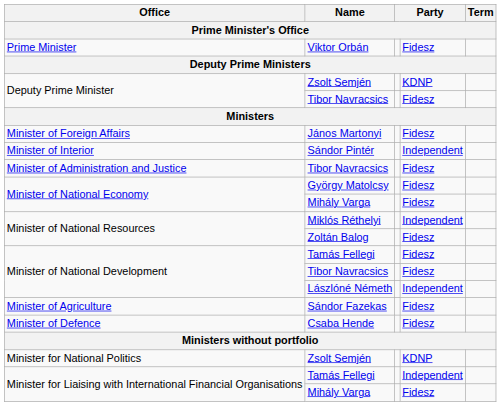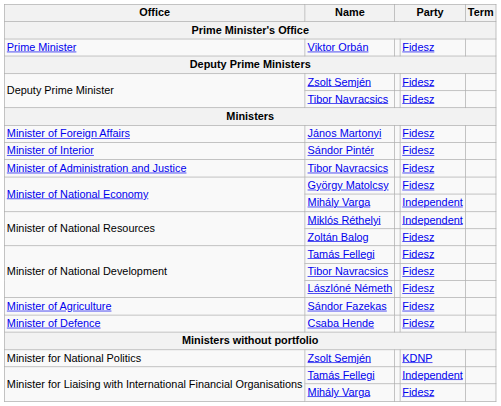(417, 82) KDNP -> (418, 82) Fidesz
(433, 151) Independent -> (418, 151) Fidesz
(418, 202) Fidesz -> (433, 202) Independent
(433, 289) Independent -> (418, 289) Fidesz
